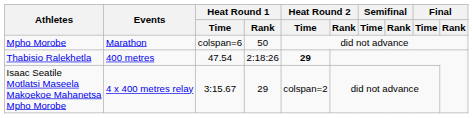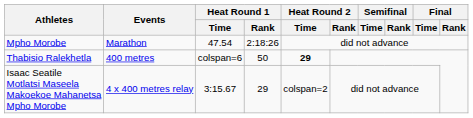(220, 43) colspan=6 -> (220, 43) 47.54
(263, 43) 50 -> (263, 43) 2:18:26
(220, 58) 47.54 -> (220, 58) colspan=6
(263, 58) 2:18:26 -> (263, 58) 50
